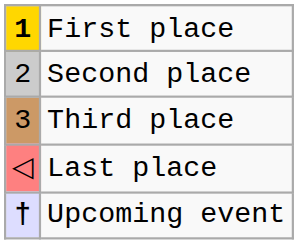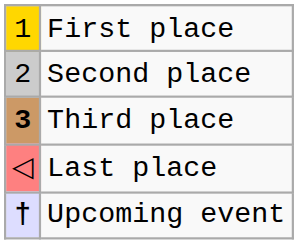(23, 28) bold -> (23, 28) normal
(23, 121) normal -> (23, 121) bold
